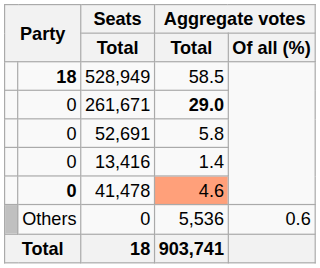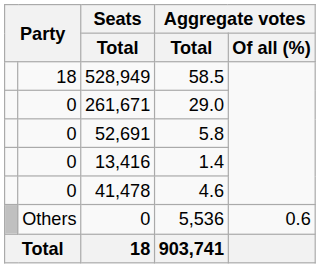(66, 76) bold -> (66, 76) normal
(206, 105) bold -> (206, 105) normal
(71, 191) bold -> (71, 191) normal
(211, 191) lightsalmon background -> (211, 191) no background
